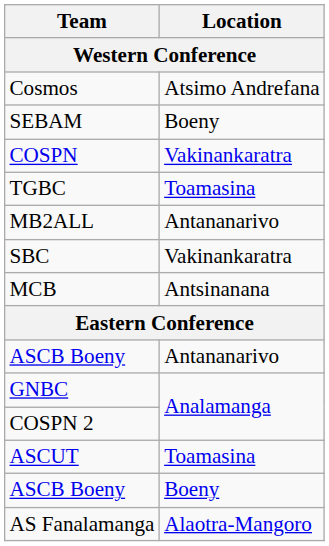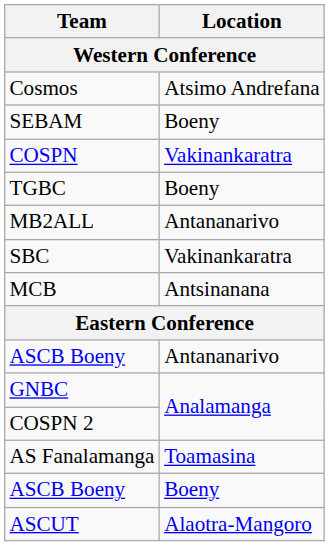(210, 188) Toamasina -> (192, 188) Boeny
(44, 456) ASCUT -> (82, 456) AS Fanalamanga
(82, 523) AS Fanalamanga -> (44, 523) ASCUT
